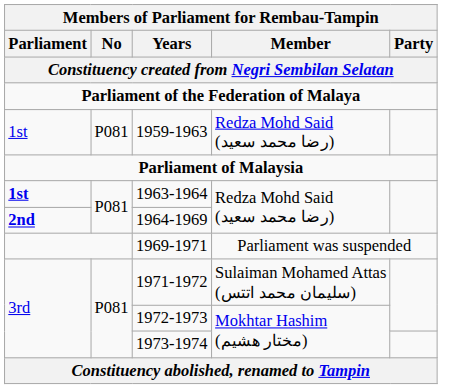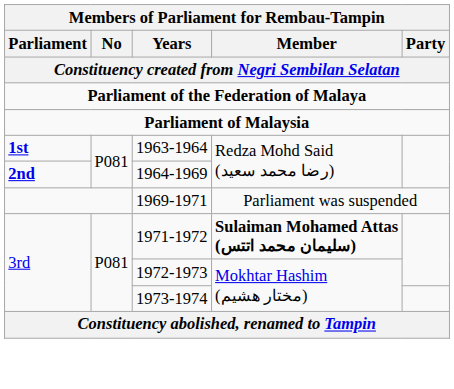- row: (172, 131)
(301, 282) normal -> (307, 236) bold
